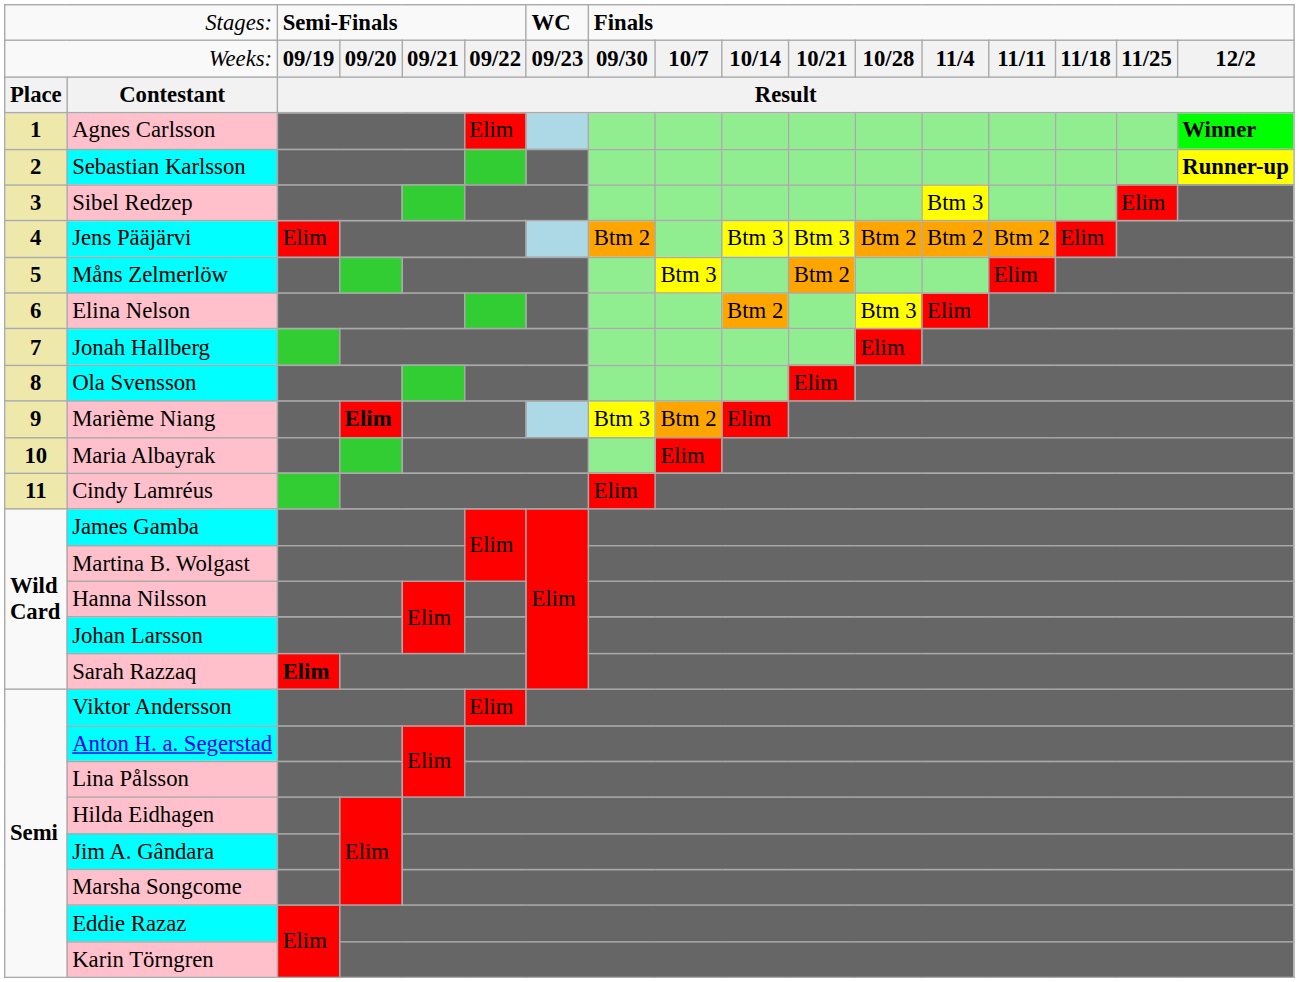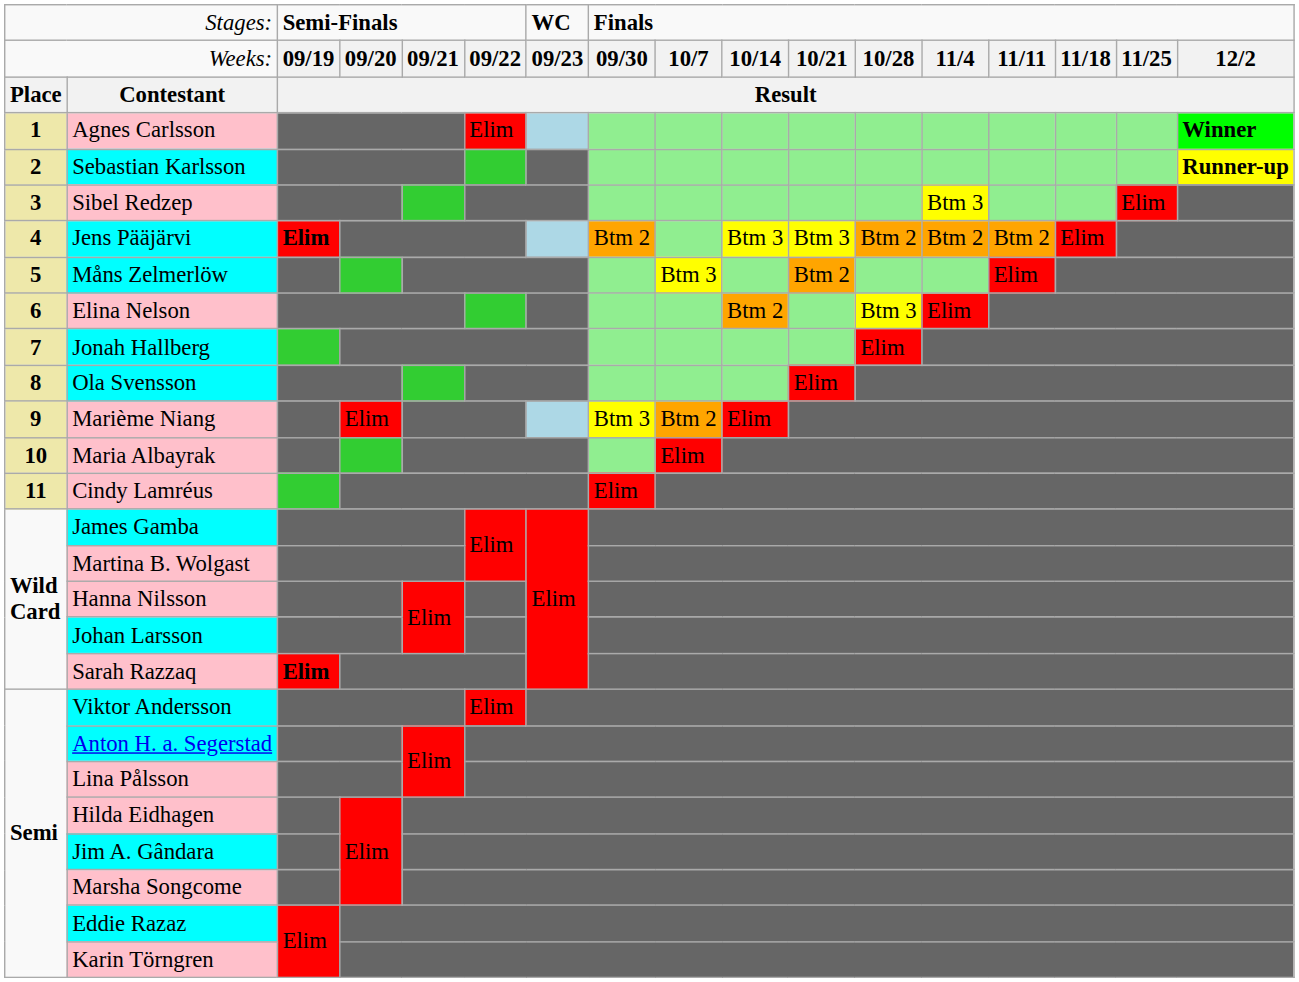(305, 238) normal -> (306, 238) bold
(368, 418) bold -> (367, 418) normal
